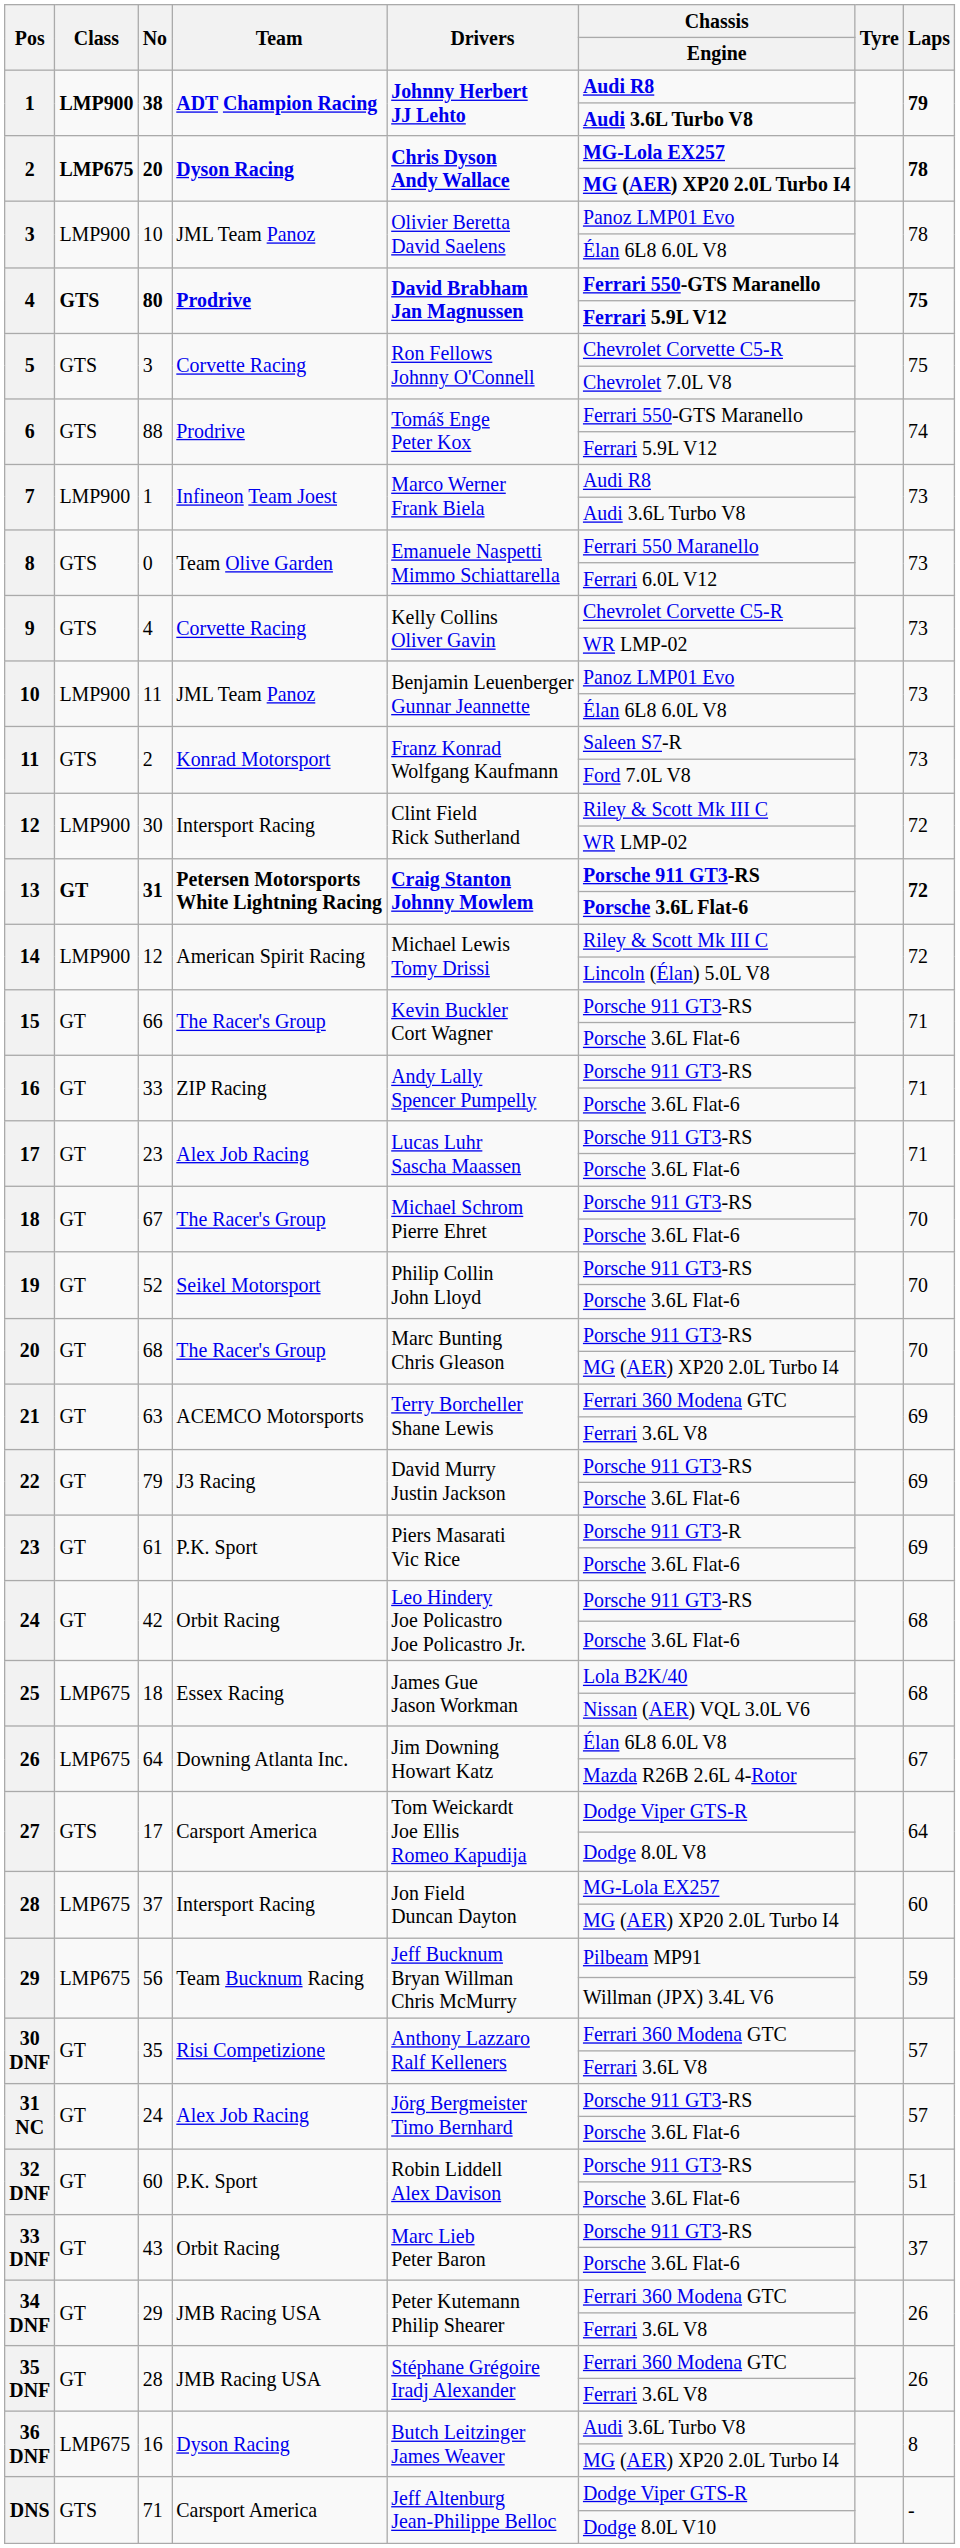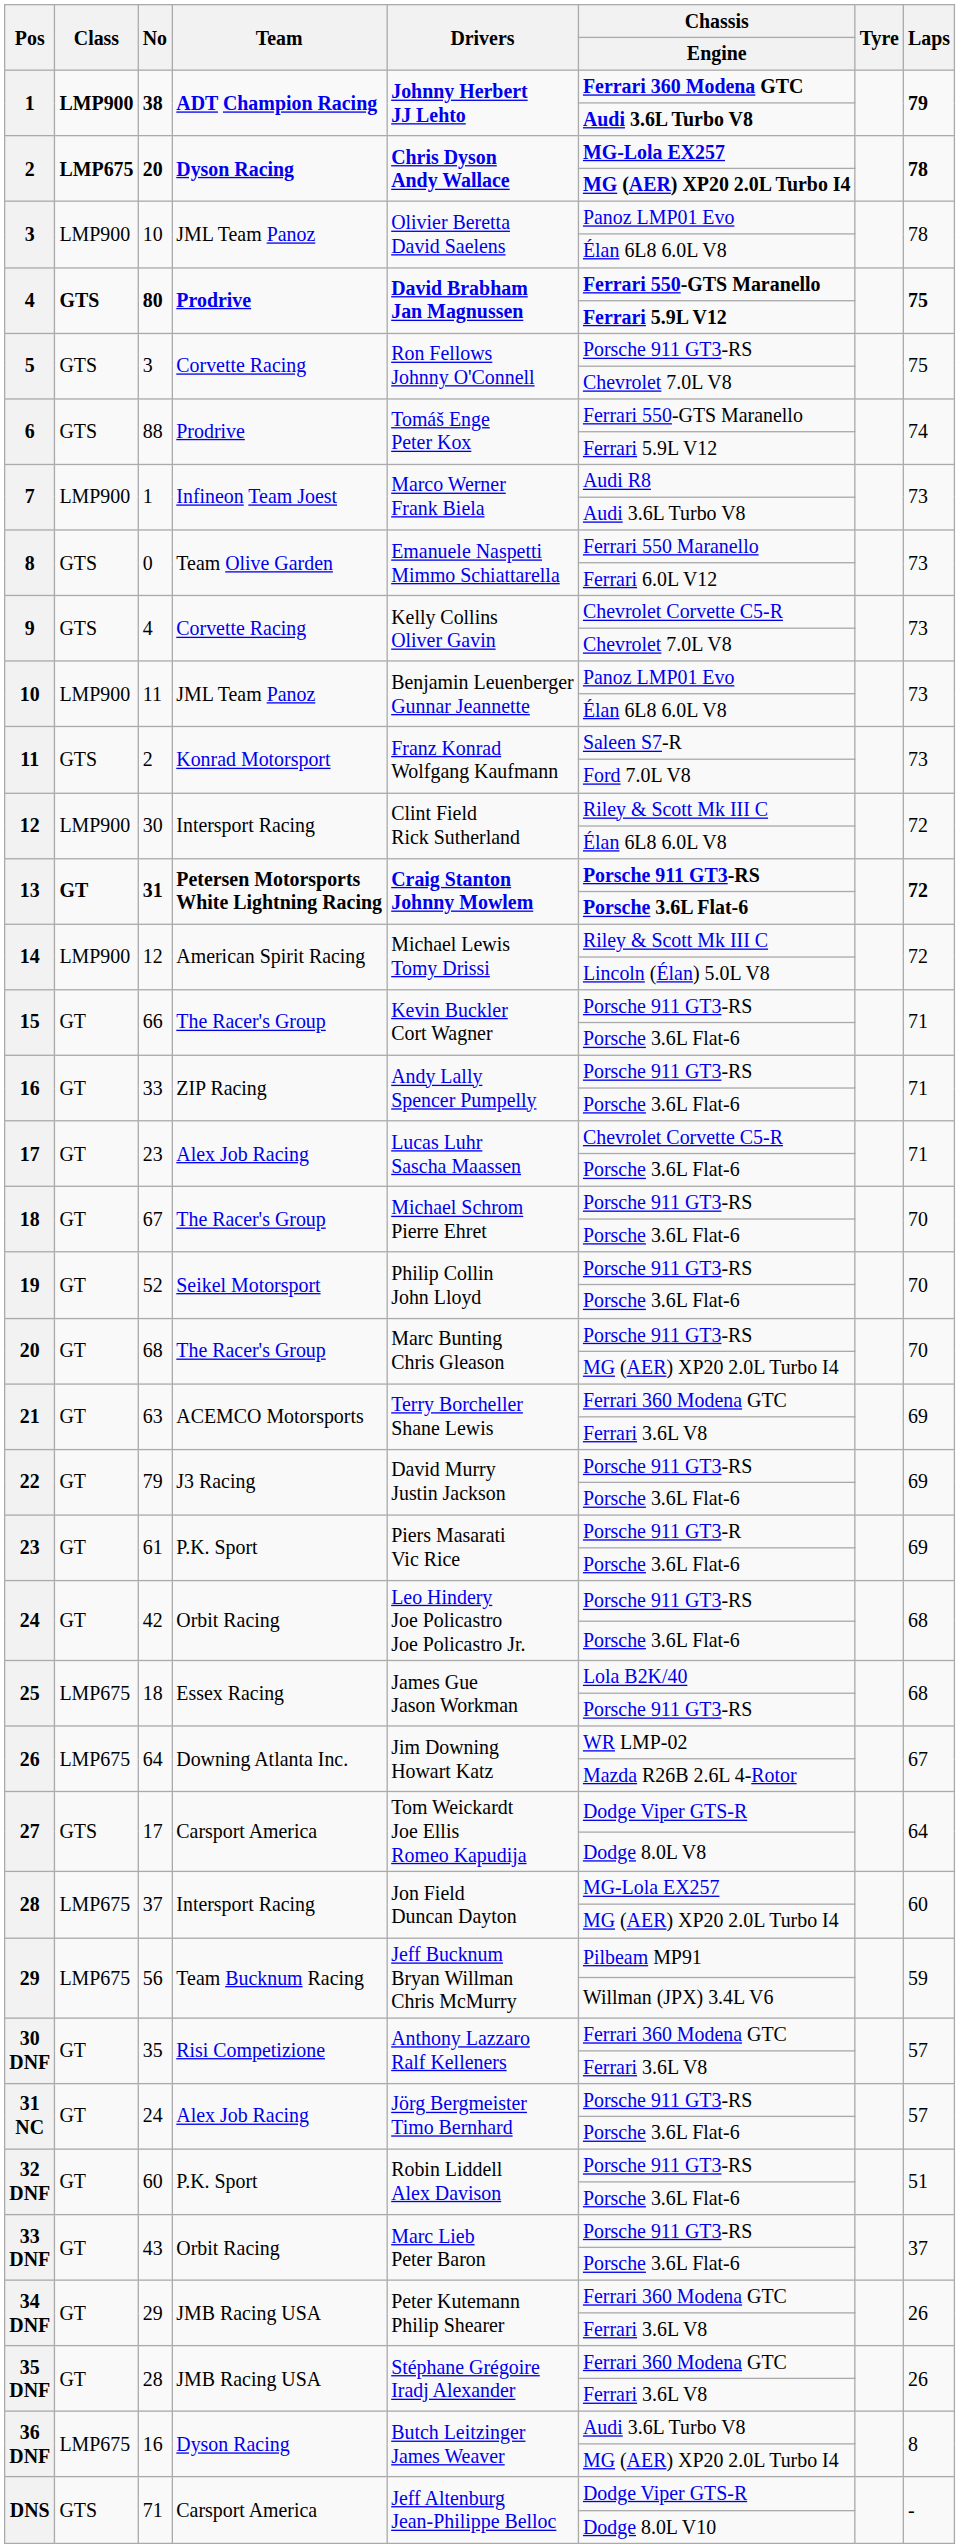(619, 86) Audi R8 -> (693, 86) Ferrari 360 Modena GTC
(683, 349) Chevrolet Corvette C5-R -> (668, 349) Porsche 911 GT3-RS
(635, 644) WR LMP-02 -> (657, 644) Chevrolet 7.0L V8
(635, 841) WR LMP-02 -> (655, 841) Élan 6L8 6.0L V8
(668, 1137) Porsche 911 GT3-RS -> (683, 1137) Chevrolet Corvette C5-R
(697, 1709) Nissan (AER) VQL 3.0L V6 -> (668, 1709) Porsche 911 GT3-RS
(655, 1742) Élan 6L8 6.0L V8 -> (635, 1742) WR LMP-02
